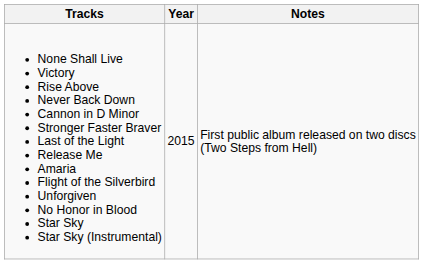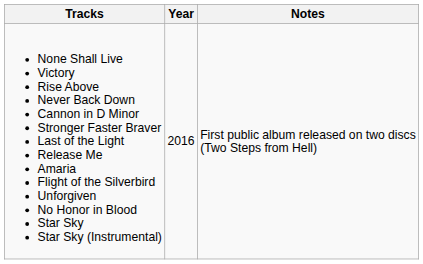(181, 141) 2015 -> (181, 141) 2016
